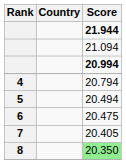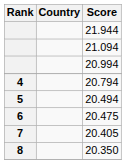(102, 30) bold -> (102, 30) normal
(102, 64) bold -> (102, 64) normal
(102, 151) lightgreen background -> (102, 151) no background
